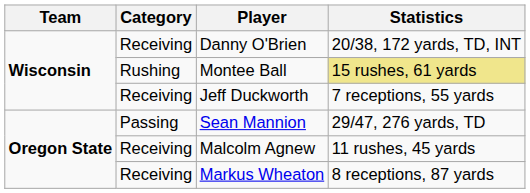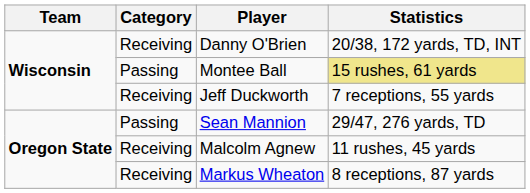(150, 70) Rushing -> (149, 70) Passing
